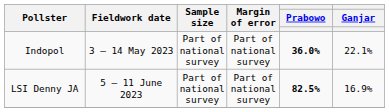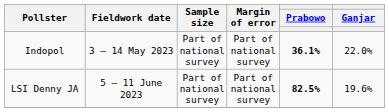(306, 50) 36.0% -> (306, 50) 36.1%
(358, 50) 22.1% -> (358, 50) 22.0%
(358, 88) 16.9% -> (358, 88) 19.6%
